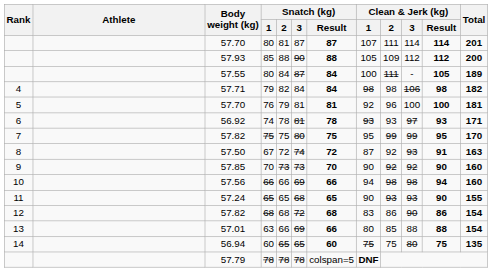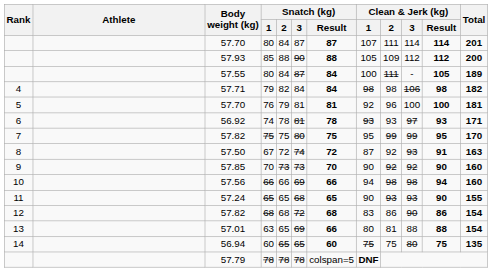(284, 43) 81 -> (284, 43) 84
(284, 228) 66 -> (284, 228) 65
(391, 228) 85 -> (391, 228) 81
